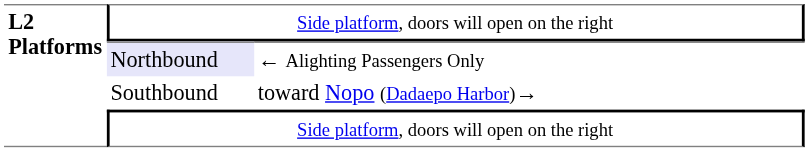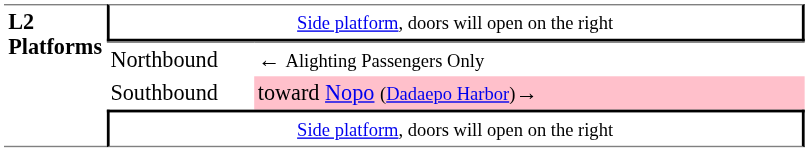(164, 59) lavender background -> (164, 59) no background
(398, 92) no background -> (398, 92) pink background
